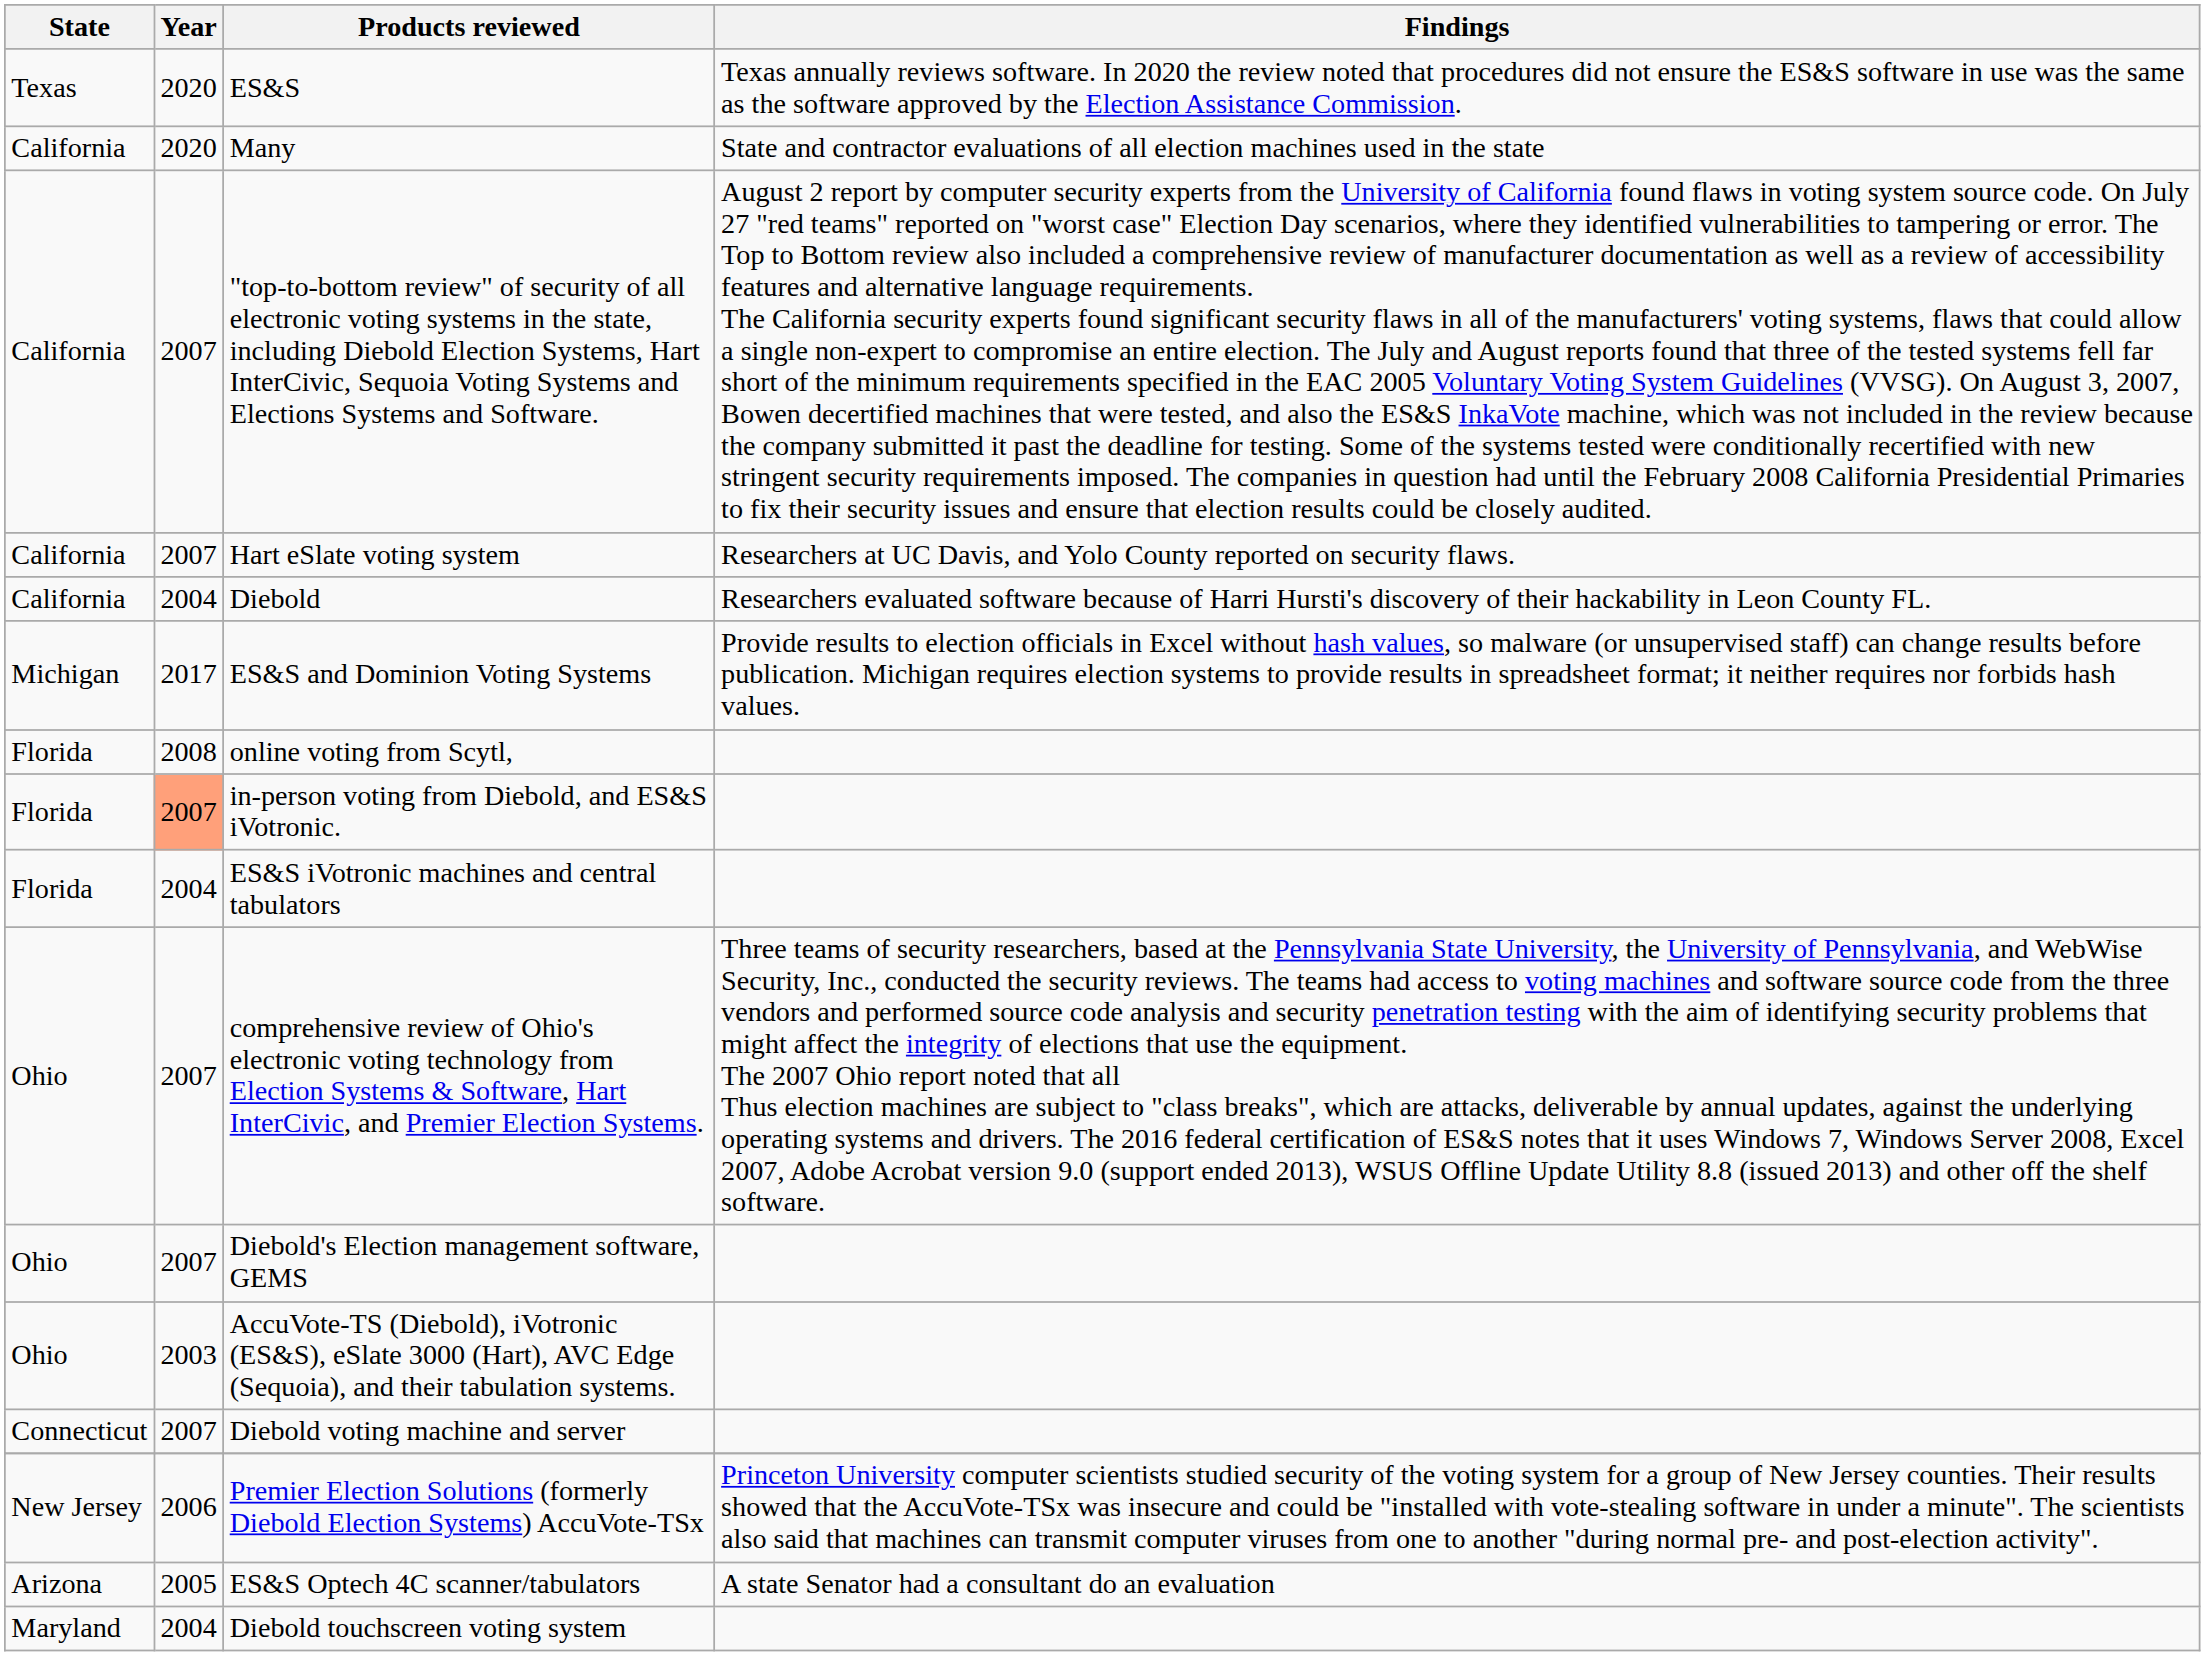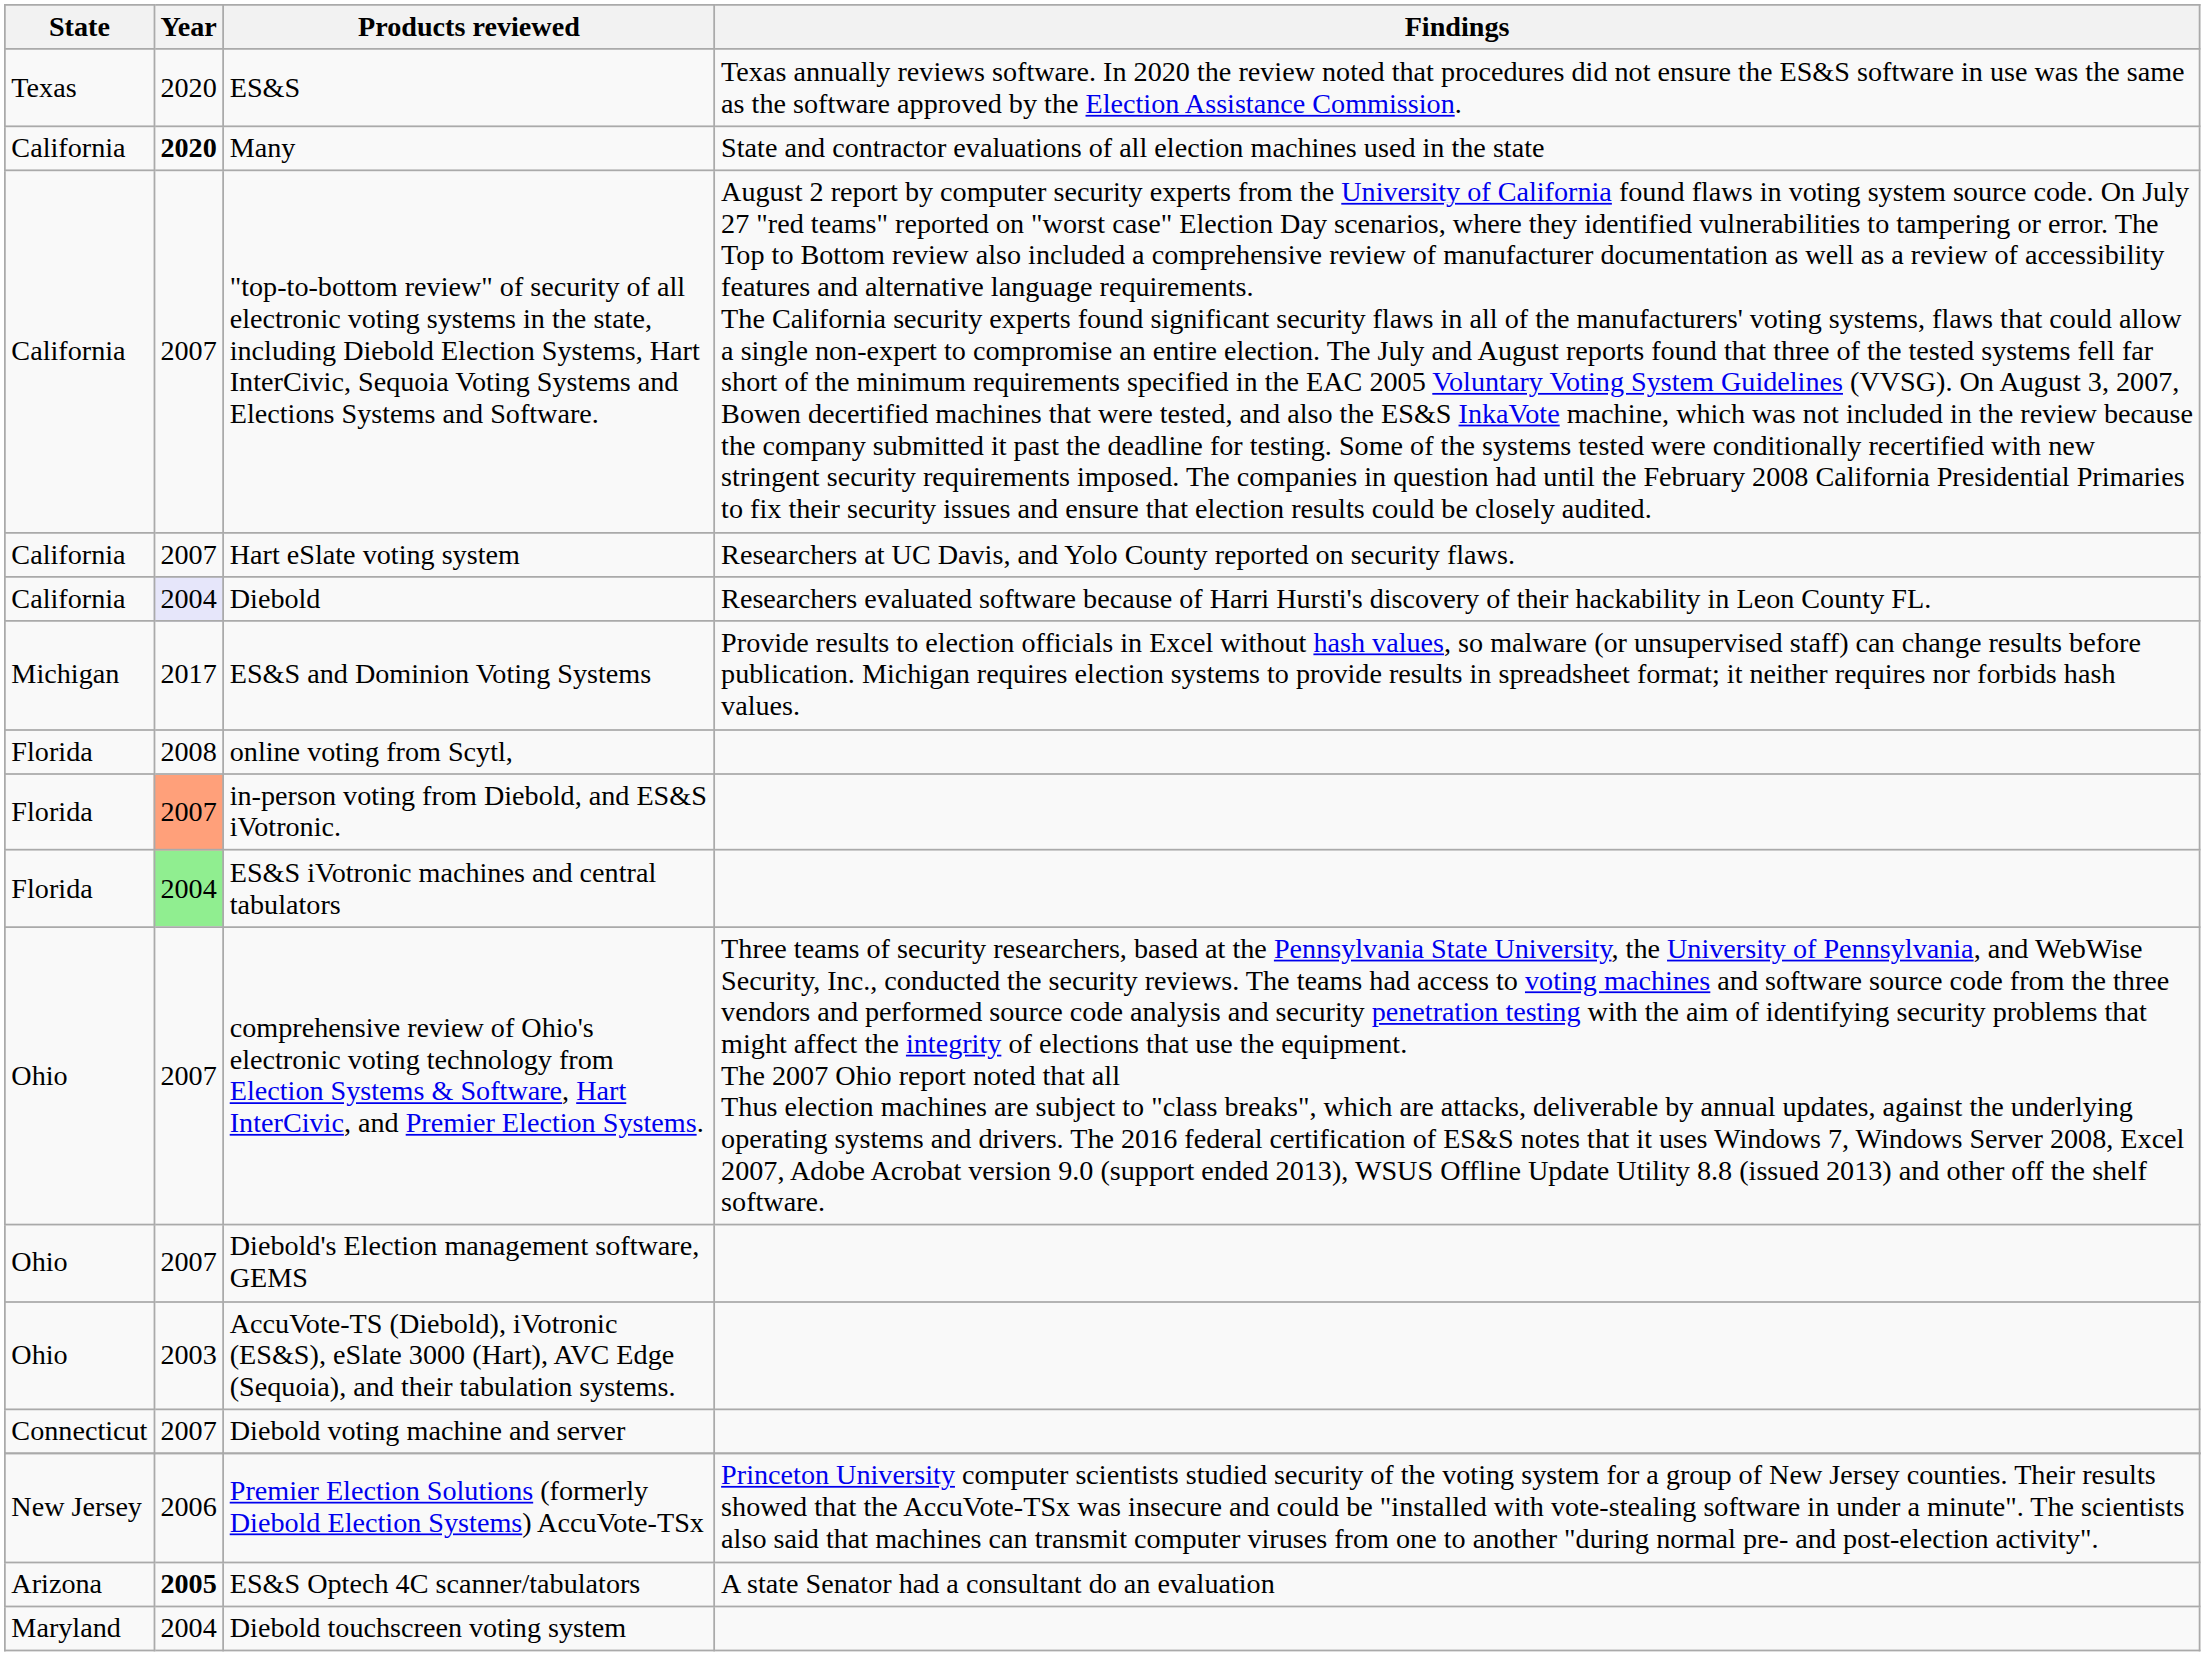(189, 147) normal -> (189, 147) bold
(189, 598) no background -> (189, 598) lavender background
(189, 888) no background -> (189, 888) lightgreen background
(189, 1583) normal -> (189, 1583) bold
